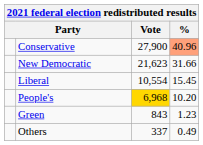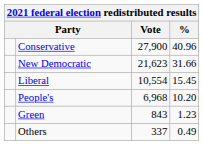(184, 47) lightsalmon background -> (184, 47) no background
(155, 98) gold background -> (155, 98) no background
